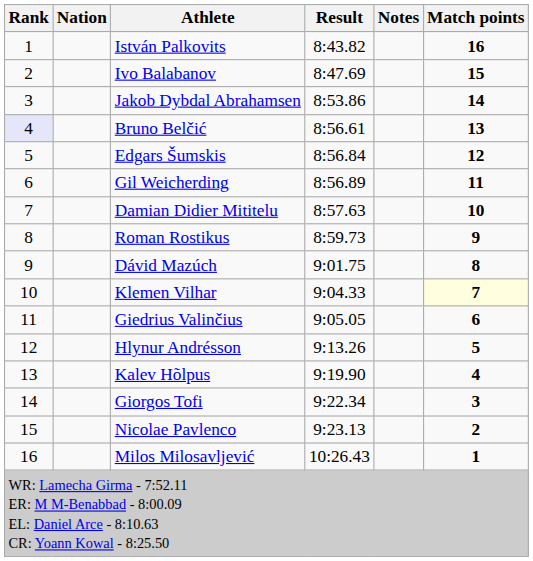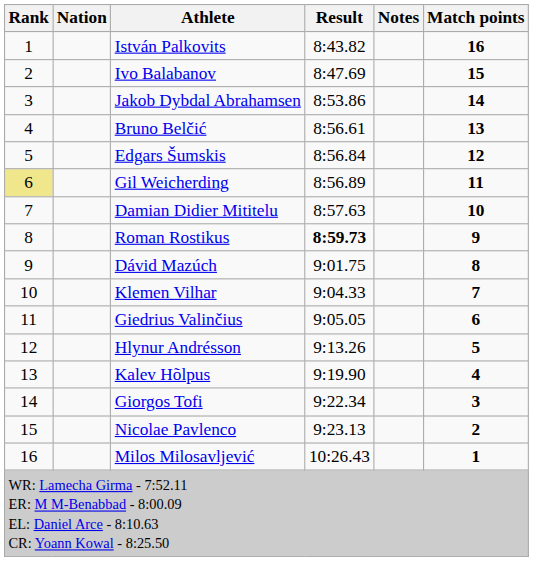(29, 127) lavender background -> (29, 127) no background
(29, 182) no background -> (29, 182) khaki background
(339, 237) normal -> (339, 237) bold
(476, 292) lightyellow background -> (476, 292) no background
